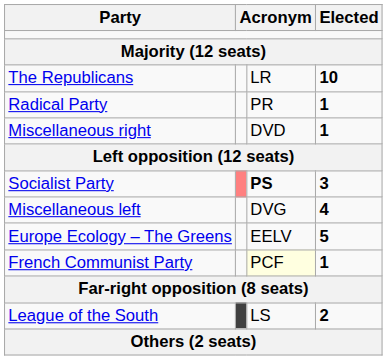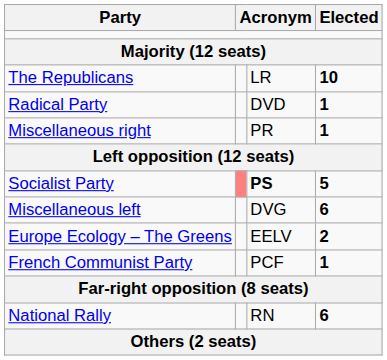(262, 104) PR -> (268, 104) DVD
(268, 130) DVD -> (262, 130) PR
(324, 183) 3 -> (324, 183) 5
(324, 210) 4 -> (324, 210) 6
(324, 236) 5 -> (324, 236) 2
(267, 262) lightyellow background -> (267, 262) no background
+ row: (60, 315)
- row: (83, 315)
